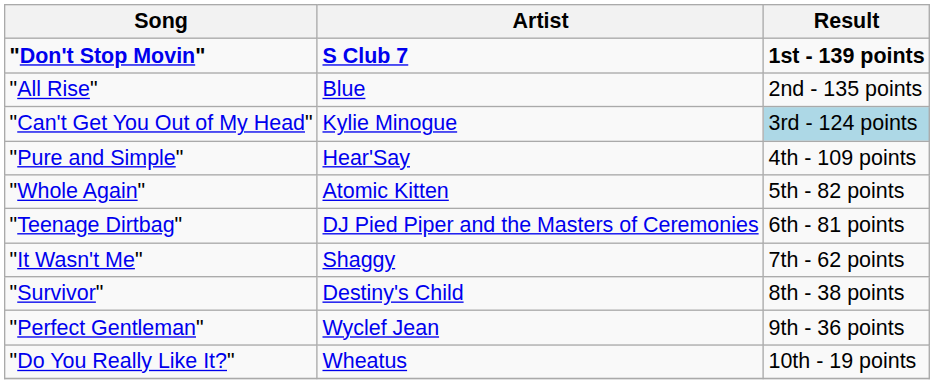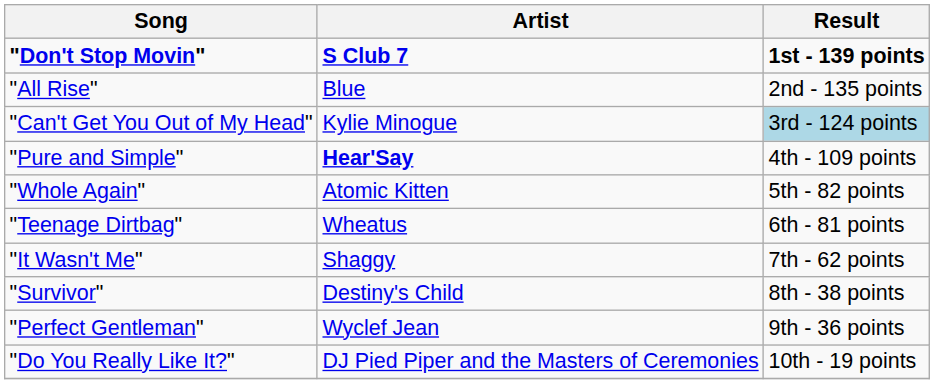(366, 157) normal -> (368, 157) bold
(541, 225) DJ Pied Piper and the Masters of Ceremonies -> (365, 225) Wheatus
(365, 361) Wheatus -> (541, 361) DJ Pied Piper and the Masters of Ceremonies
